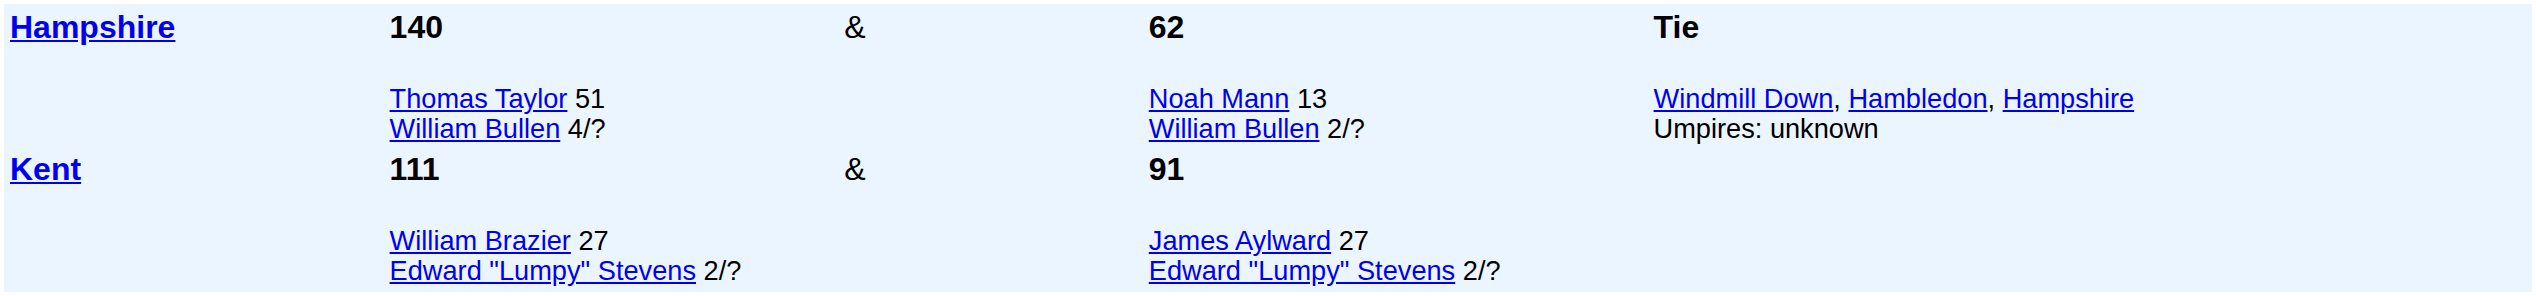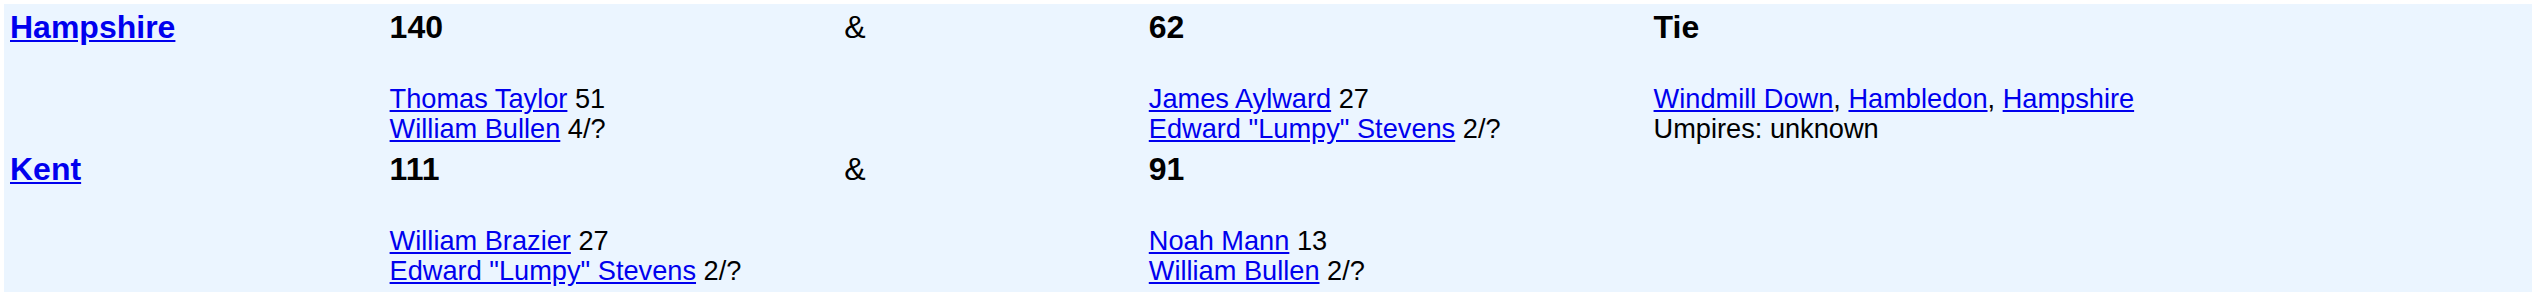(1257, 114) Noah Mann 13 William Bullen 2/? -> (1325, 114) James Aylward 27 Edward "Lumpy" Stevens 2/?
(1325, 256) James Aylward 27 Edward "Lumpy" Stevens 2/? -> (1257, 256) Noah Mann 13 William Bullen 2/?
